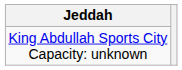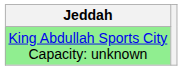(88, 45) no background -> (88, 45) lightgreen background
